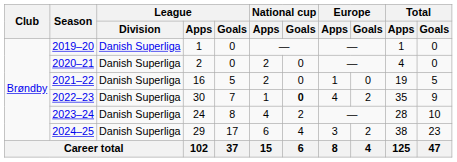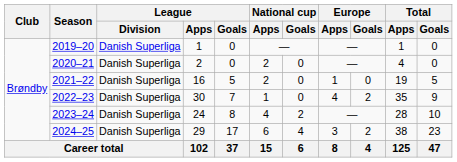(301, 98) bold -> (301, 98) normal
